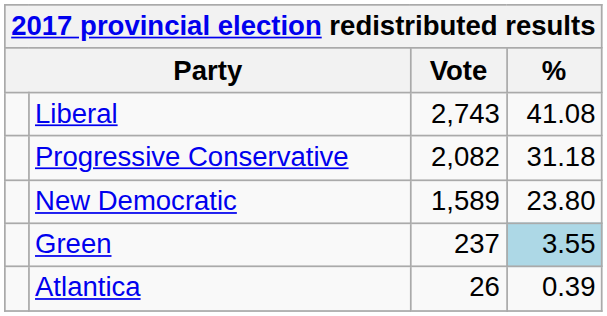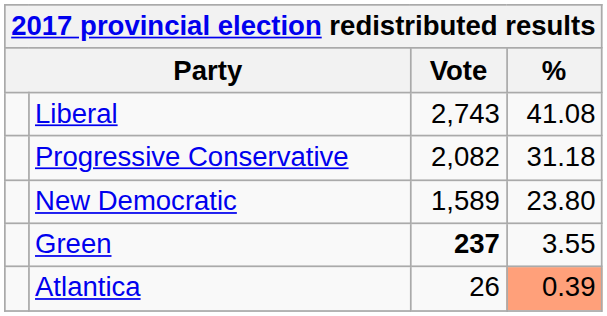(477, 244) normal -> (477, 244) bold
(569, 244) lightblue background -> (569, 244) no background
(569, 288) no background -> (569, 288) lightsalmon background
